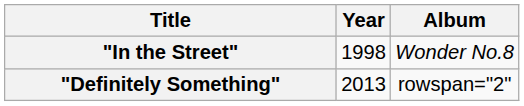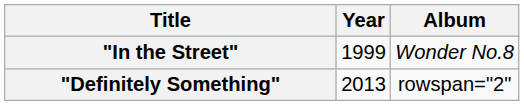(364, 52) 1998 -> (364, 52) 1999
